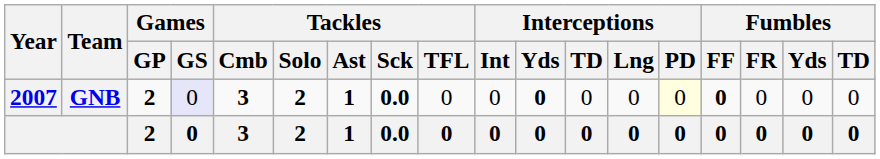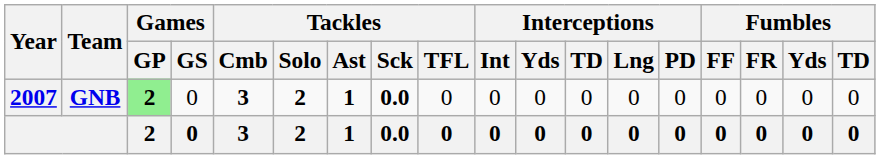(150, 97) no background -> (150, 97) lightgreen background
(192, 97) lavender background -> (192, 97) no background
(540, 97) bold -> (540, 97) normal
(680, 97) lightyellow background -> (680, 97) no background
(721, 97) bold -> (721, 97) normal
